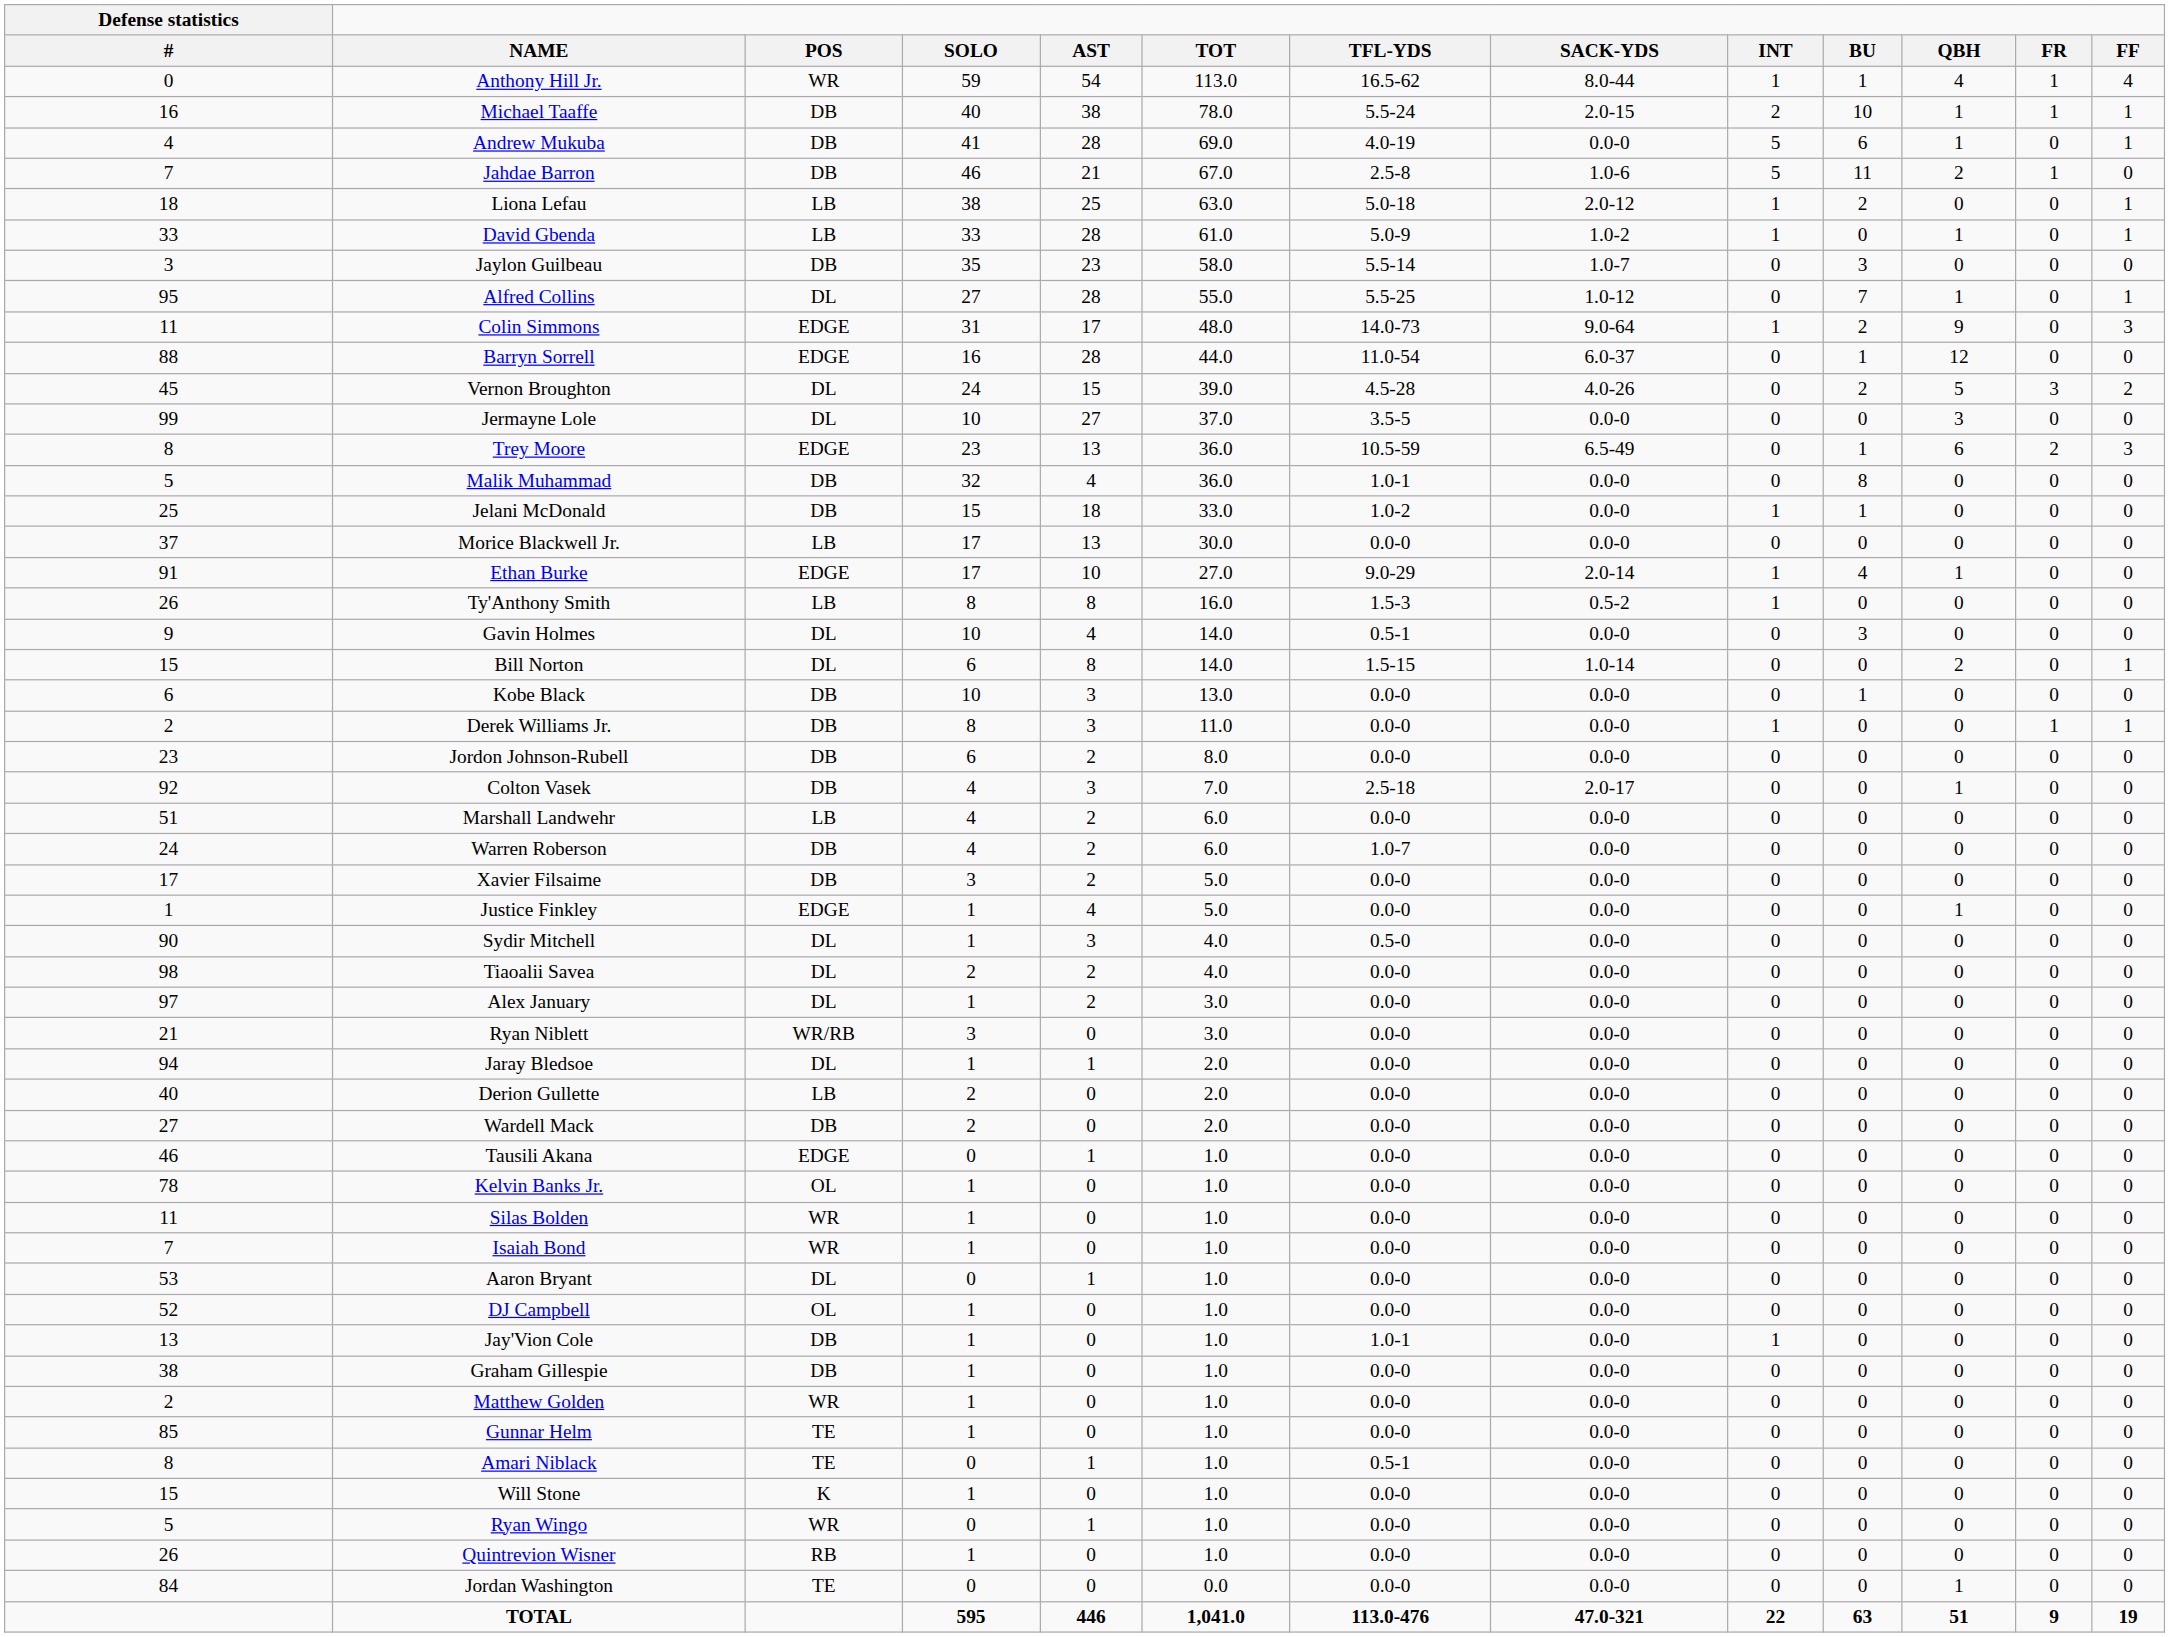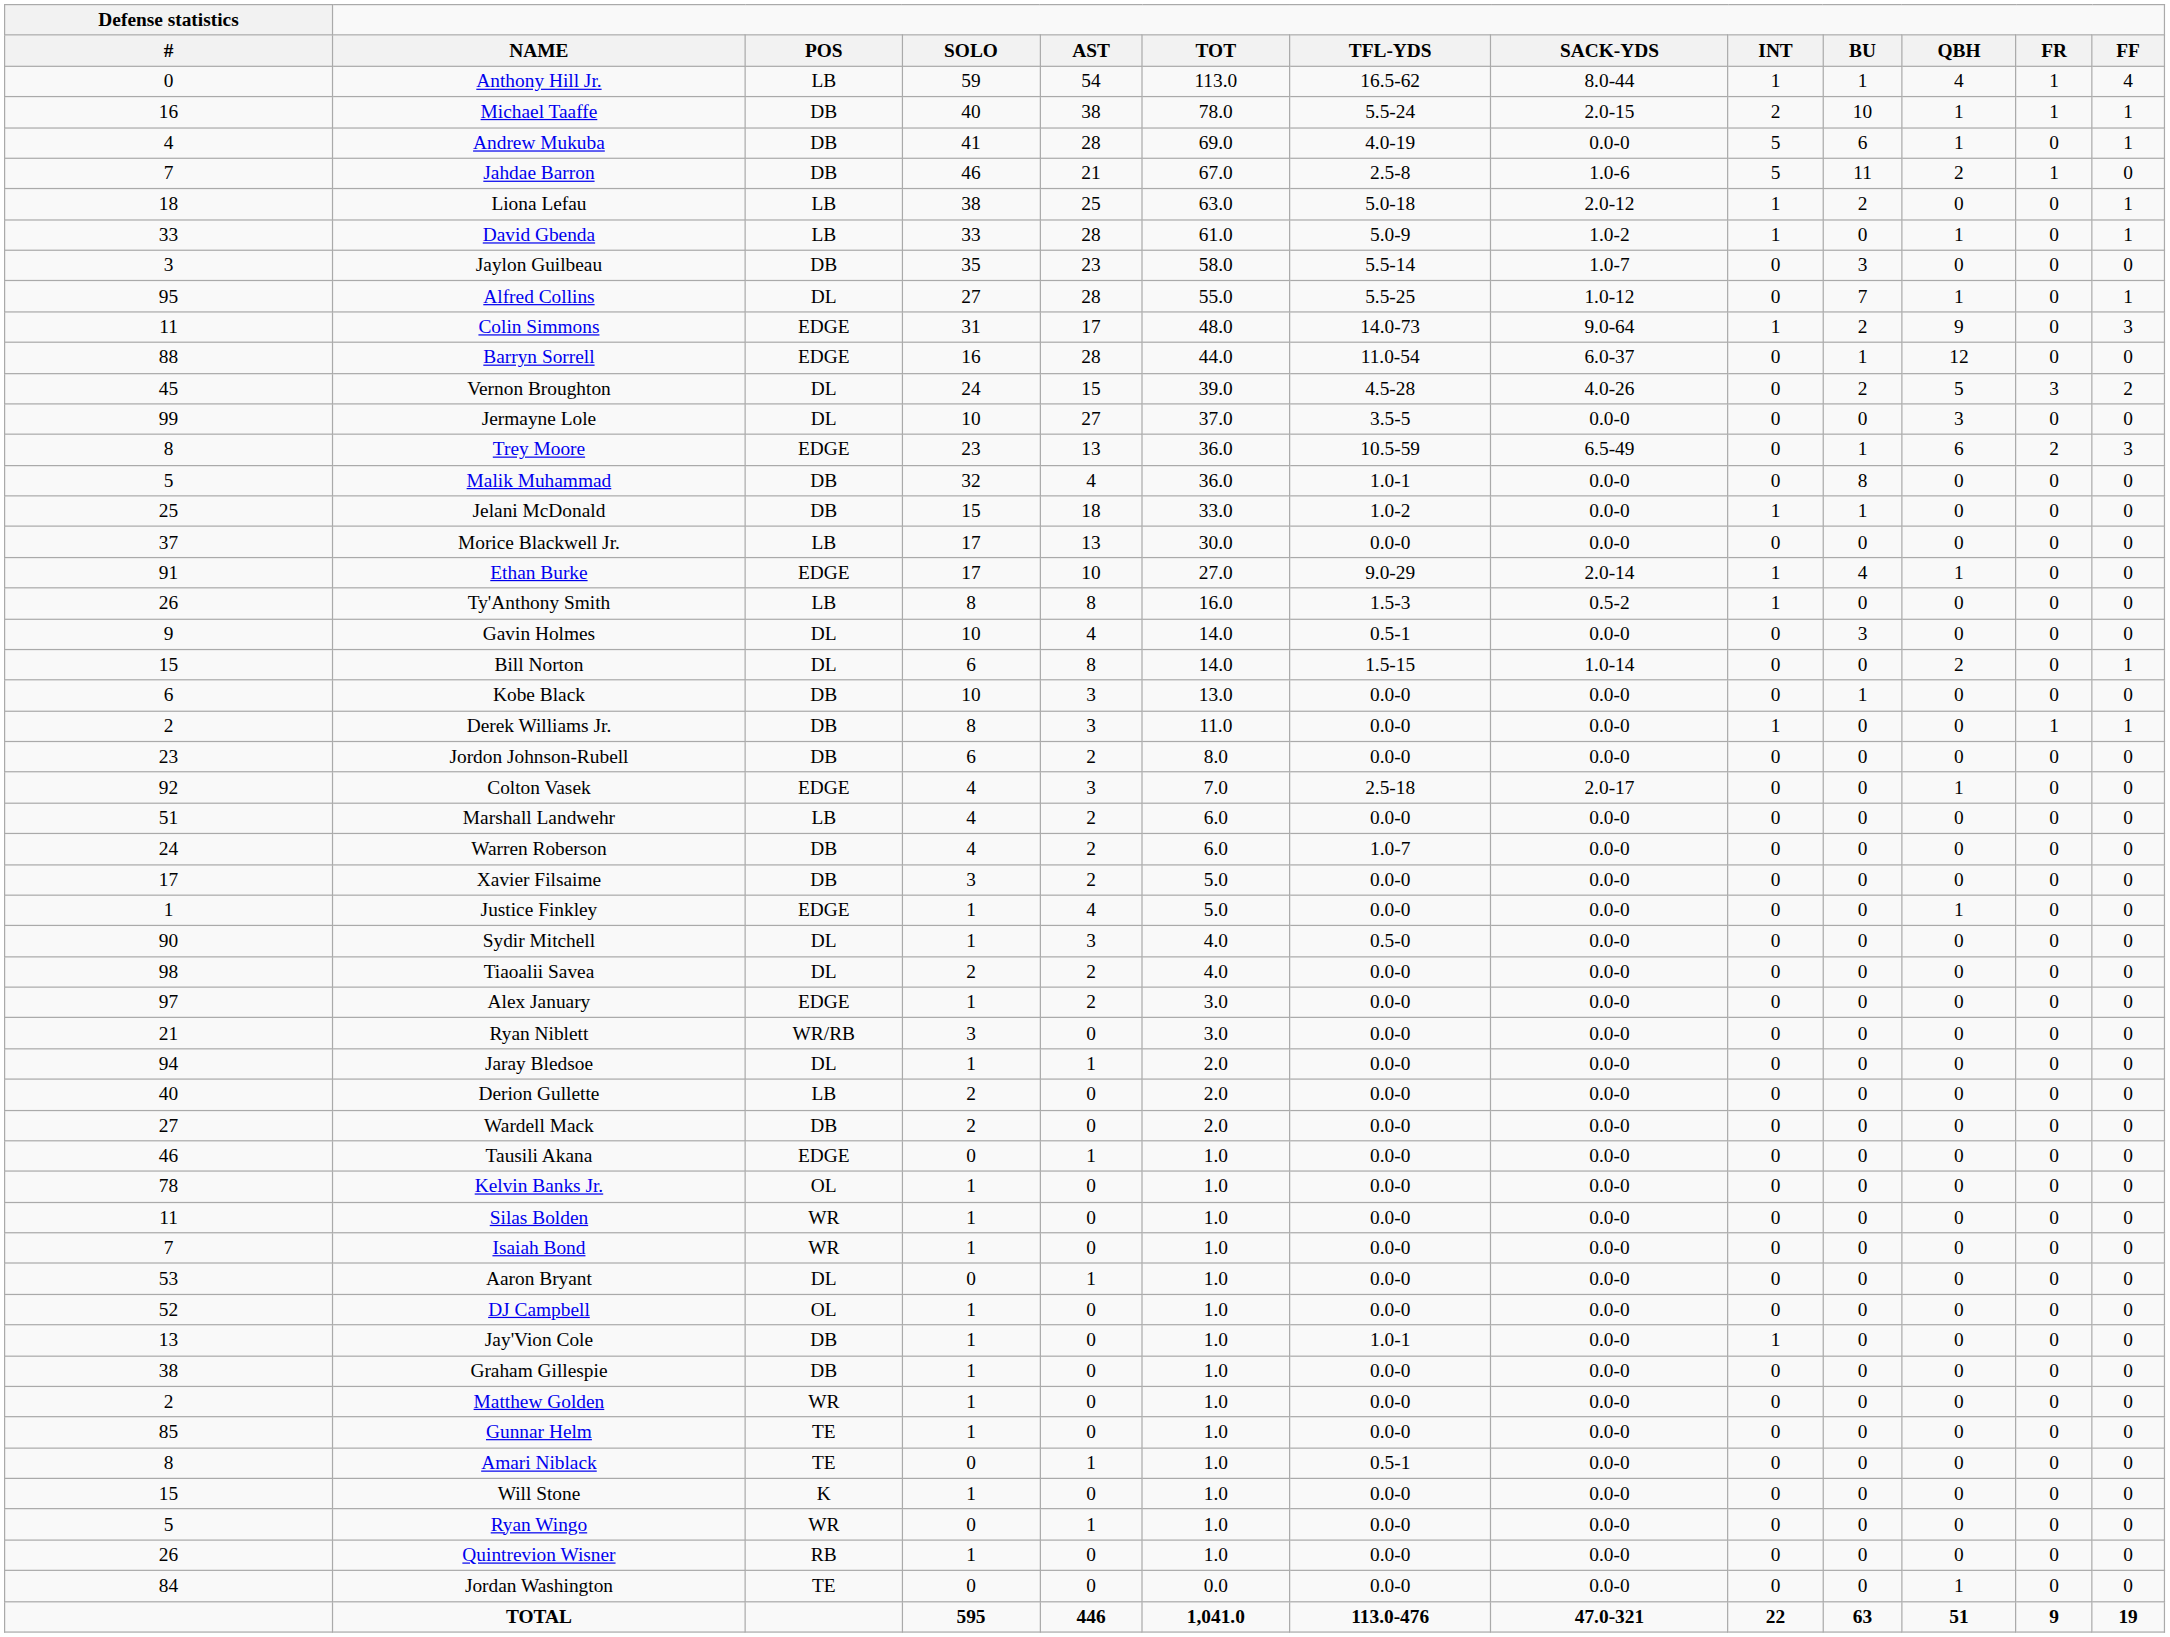(824, 81) WR -> (824, 81) LB
(824, 787) DB -> (824, 787) EDGE
(824, 1002) DL -> (824, 1002) EDGE
